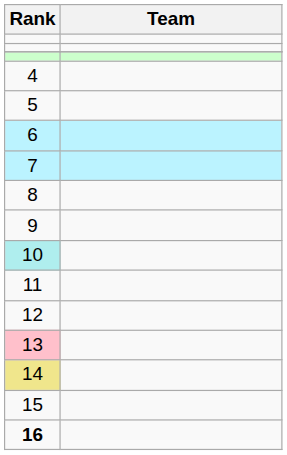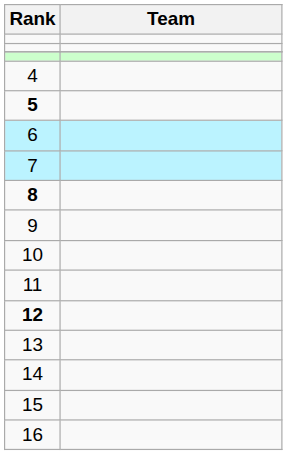(33, 105) normal -> (33, 105) bold
(33, 195) normal -> (33, 195) bold
(33, 255) paleturquoise background -> (33, 255) no background
(33, 315) normal -> (33, 315) bold
(33, 345) pink background -> (33, 345) no background
(33, 374) khaki background -> (33, 374) no background
(33, 434) bold -> (33, 434) normal
